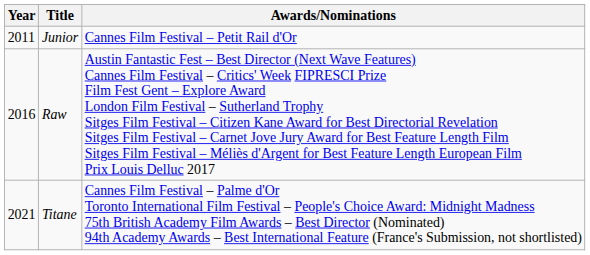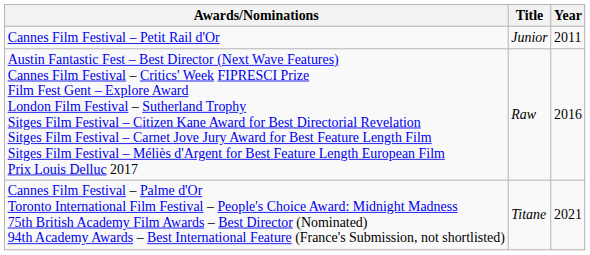columns swapped: (22, 15) <-> (333, 15)
